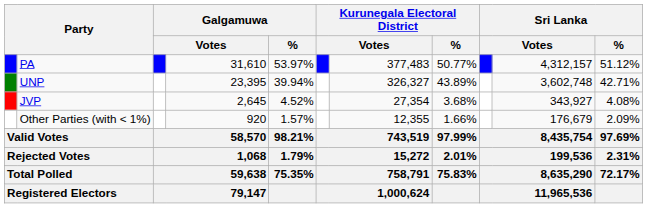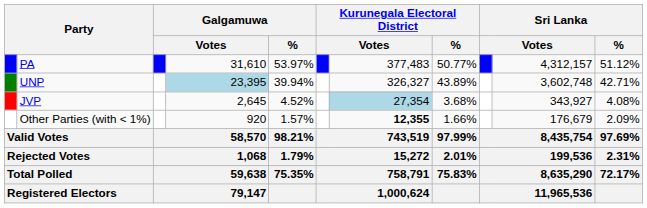(248, 82) no background -> (248, 82) lightblue background
(411, 100) no background -> (411, 100) lightblue background
(411, 119) normal -> (411, 119) bold
